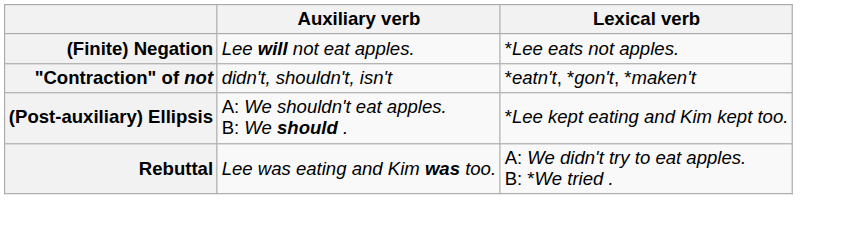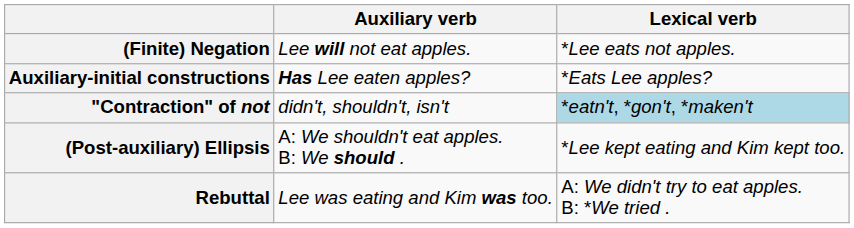+ row: (139, 78)
(600, 78) no background -> (657, 107) lightblue background
